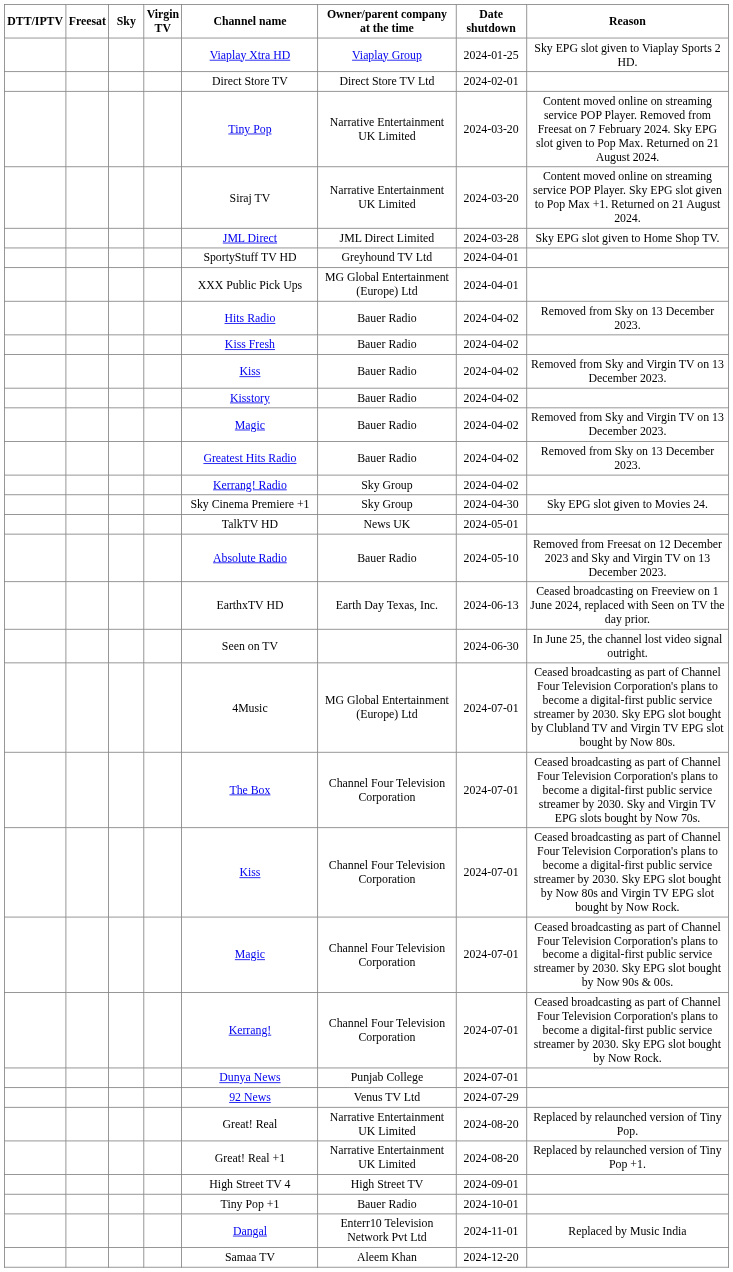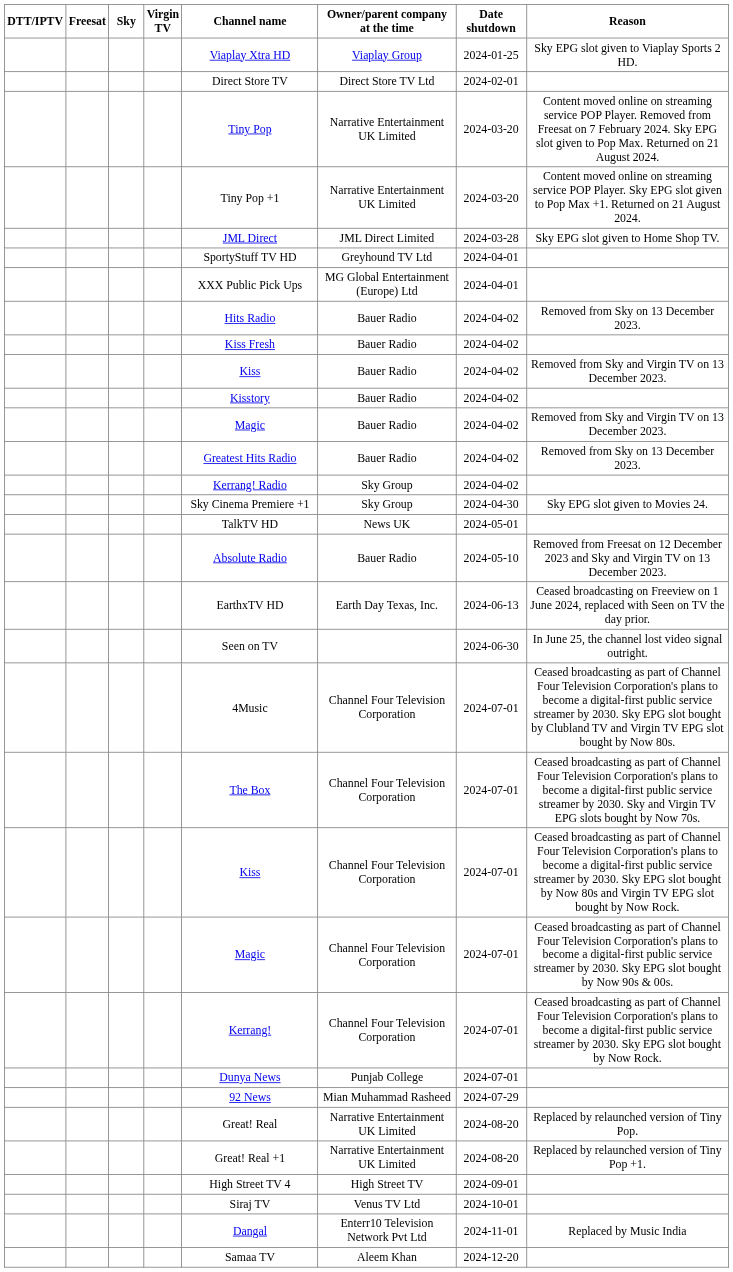(250, 197) Siraj TV -> (250, 197) Tiny Pop +1
(387, 707) MG Global Entertainment (Europe) Ltd -> (387, 707) Channel Four Television Corporation
(387, 1097) Venus TV Ltd -> (387, 1097) Mian Muhammad Rasheed
(250, 1204) Tiny Pop +1 -> (250, 1204) Siraj TV
(387, 1204) Bauer Radio -> (387, 1204) Venus TV Ltd
